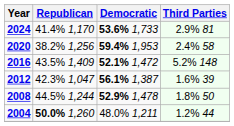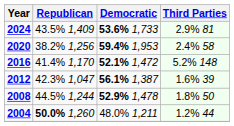(65, 30) 41.4% 1,170 -> (65, 30) 43.5% 1,409
(65, 63) 43.5% 1,409 -> (65, 63) 41.4% 1,170
